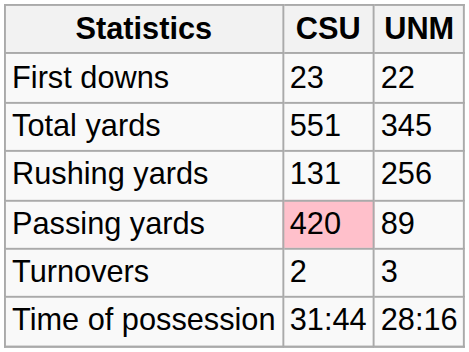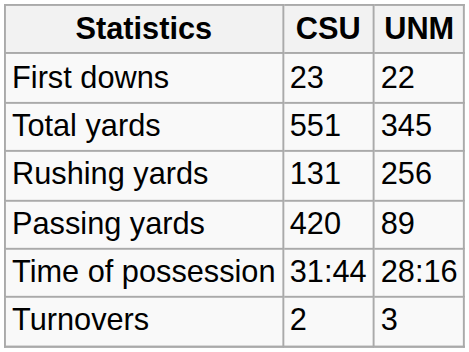(315, 223) pink background -> (315, 223) no background
rows swapped: (81, 272) <-> (144, 321)
